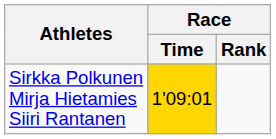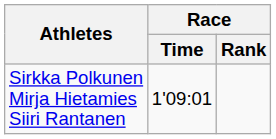(182, 99) gold background -> (182, 99) no background
